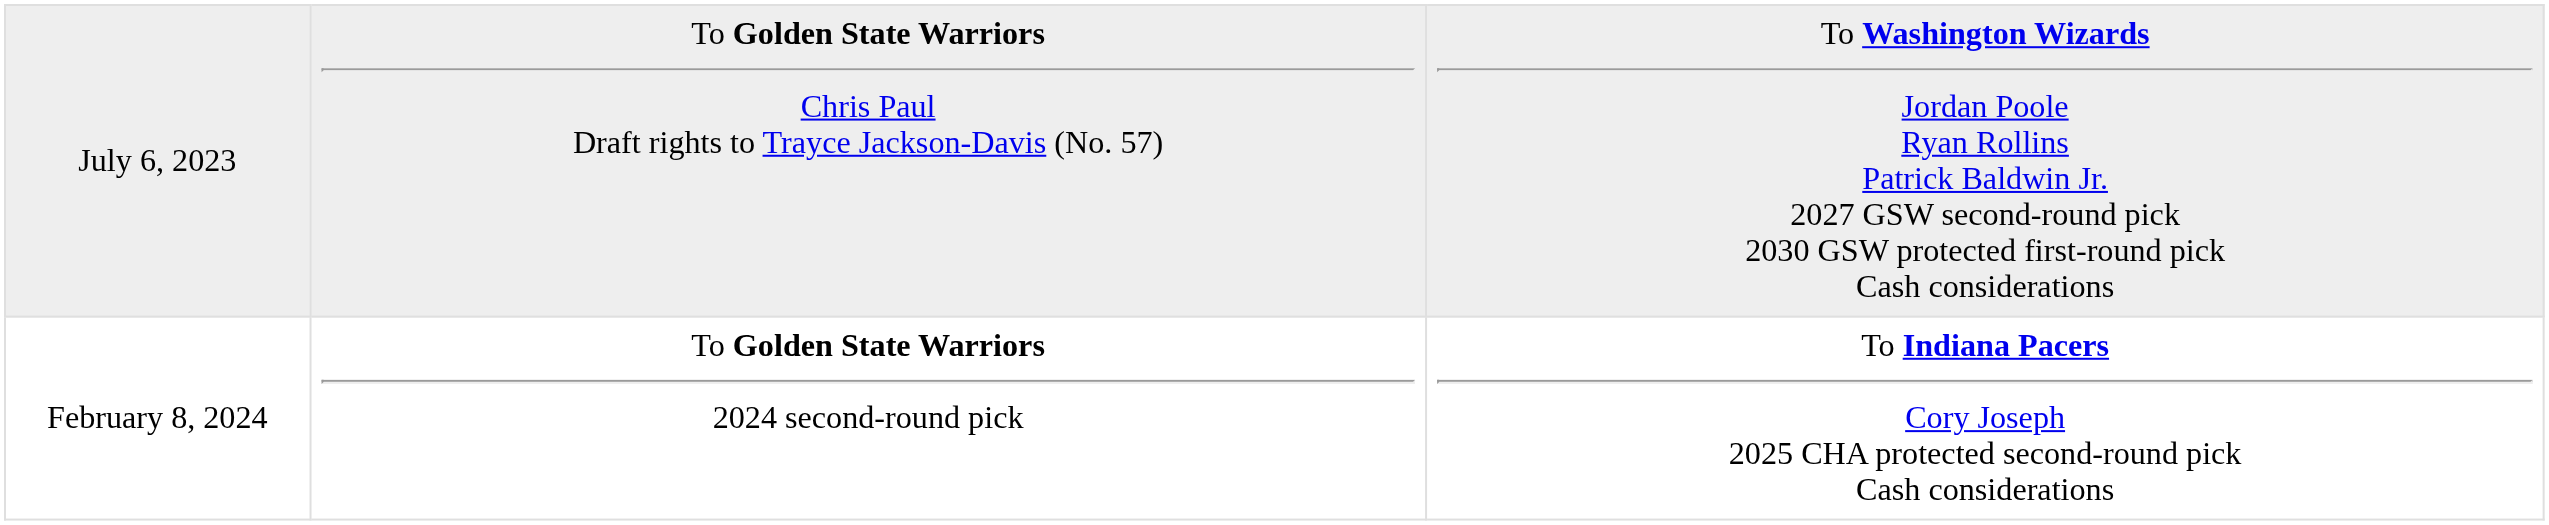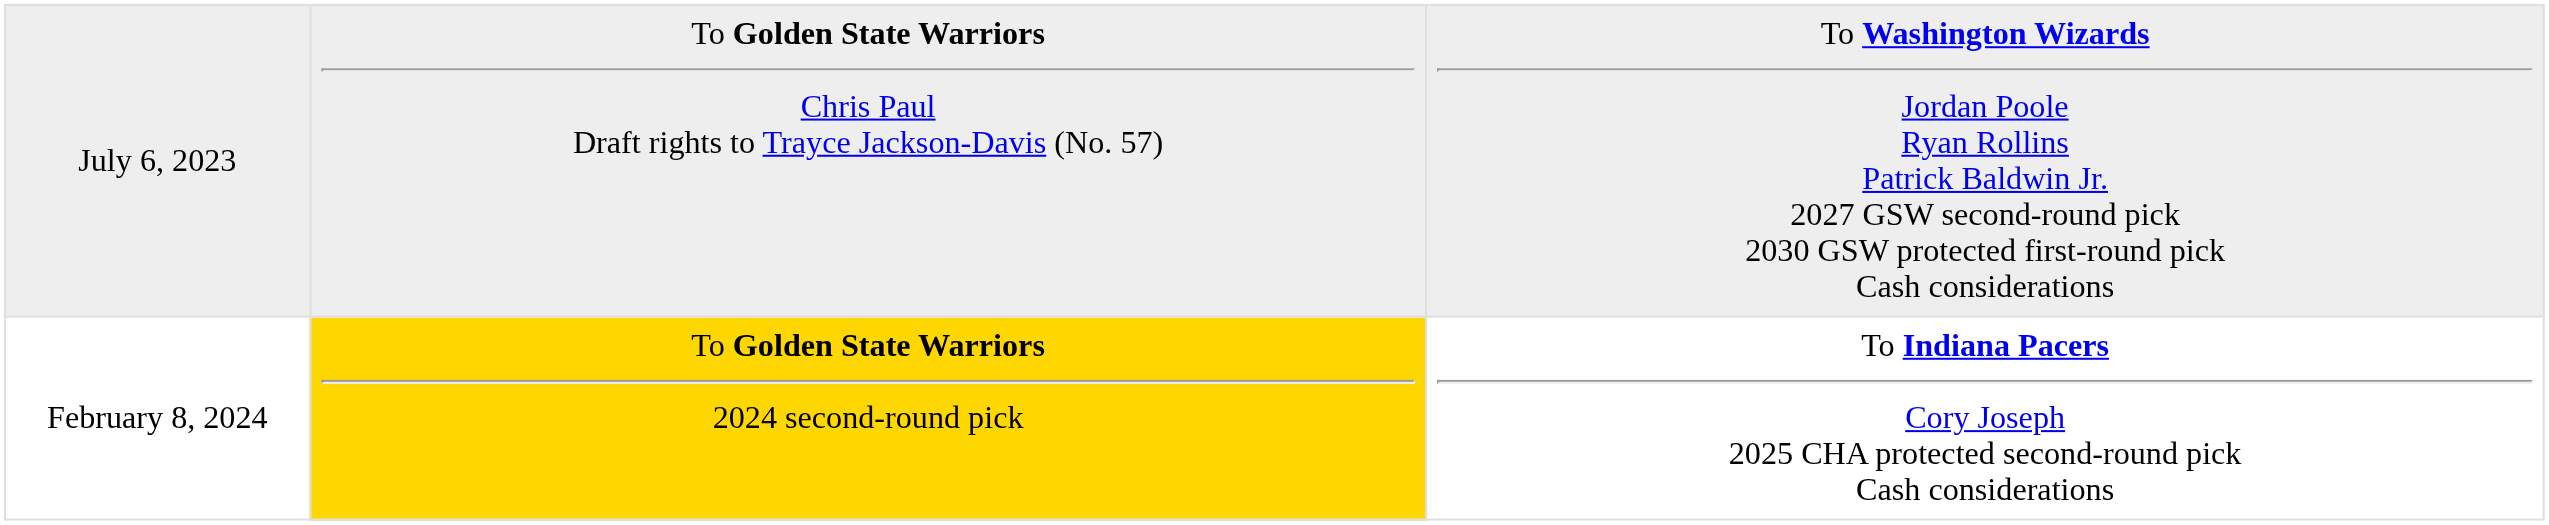(868, 381) no background -> (868, 381) gold background
